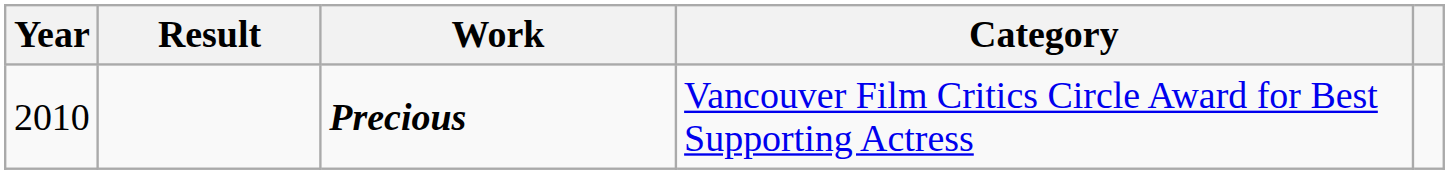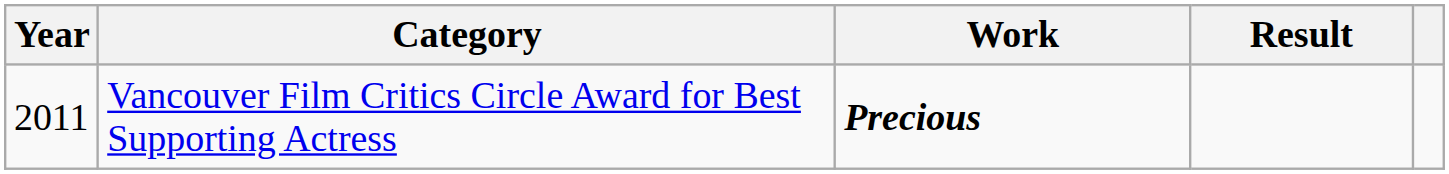columns swapped: (1044, 34) <-> (210, 34)
(52, 116) 2010 -> (51, 116) 2011
